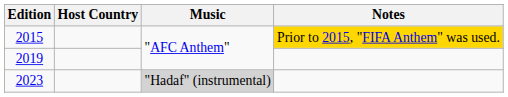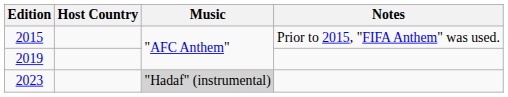(388, 37) gold background -> (388, 37) no background
